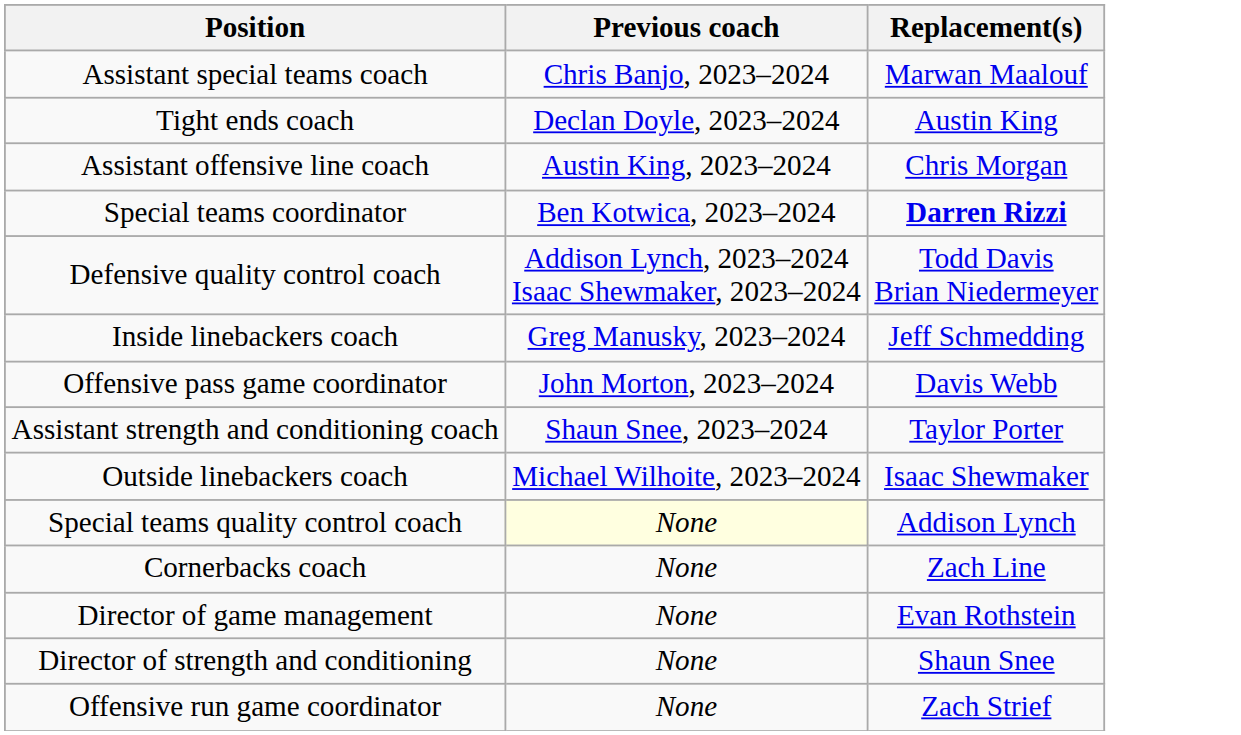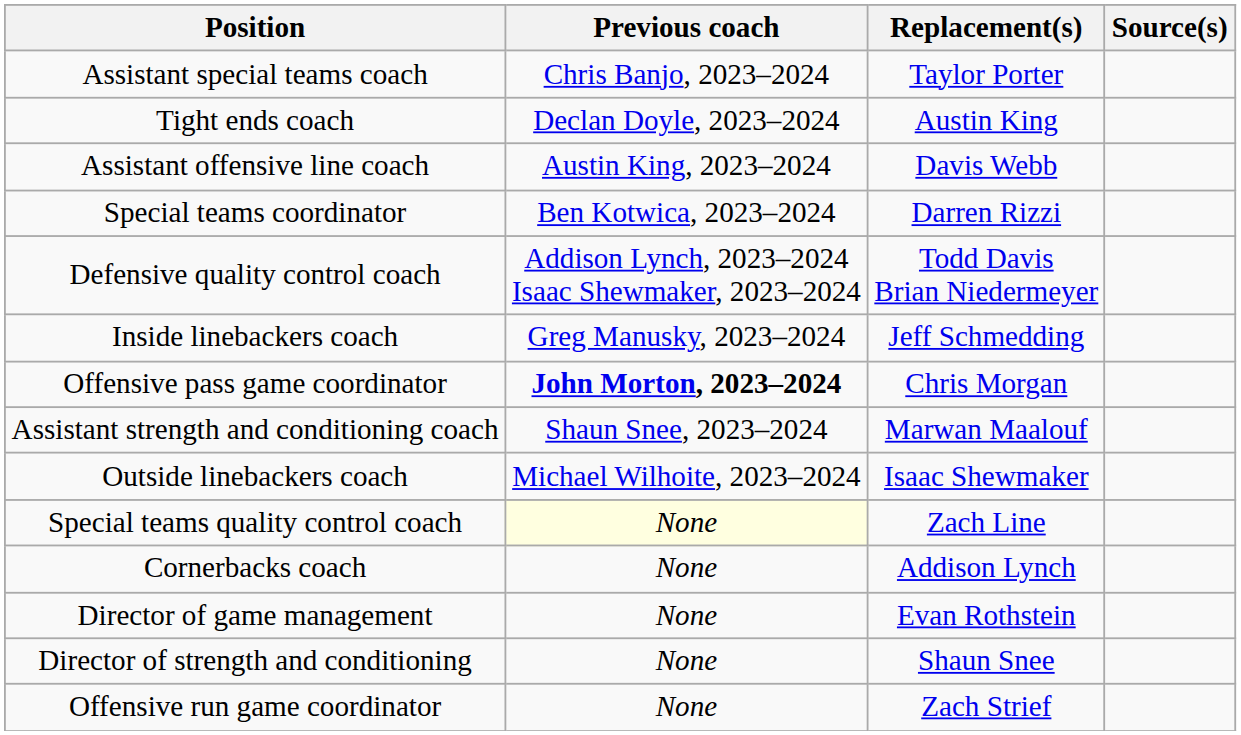+ column: (1170, 27)
(986, 73) Marwan Maalouf -> (986, 73) Taylor Porter
(986, 166) Chris Morgan -> (986, 166) Davis Webb
(986, 212) bold -> (986, 212) normal
(686, 383) normal -> (686, 383) bold
(986, 383) Davis Webb -> (986, 383) Chris Morgan
(986, 429) Taylor Porter -> (986, 429) Marwan Maalouf
(986, 522) Addison Lynch -> (986, 522) Zach Line
(986, 568) Zach Line -> (986, 568) Addison Lynch
